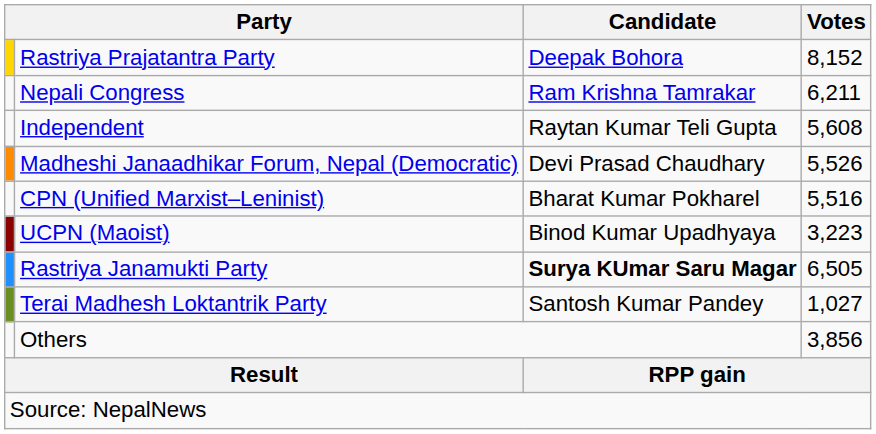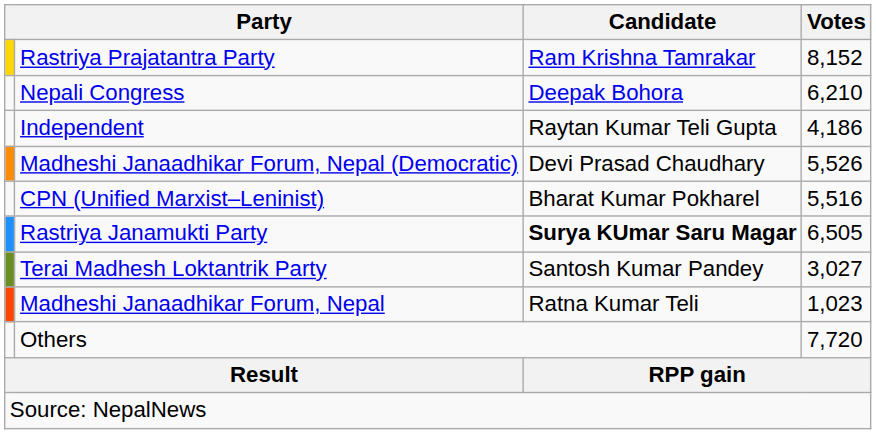(606, 57) Deepak Bohora -> (642, 57) Ram Krishna Tamrakar
(642, 92) Ram Krishna Tamrakar -> (606, 92) Deepak Bohora
(834, 92) 6,211 -> (835, 92) 6,210
(835, 127) 5,608 -> (835, 127) 4,186
- row: (95, 233)
(835, 304) 1,027 -> (835, 269) 3,027
+ row: (202, 304)
(835, 339) 3,856 -> (835, 339) 7,720
